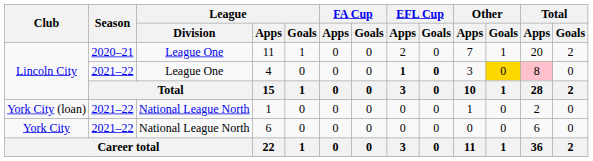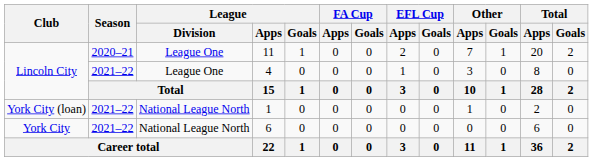(403, 71) bold -> (403, 71) normal
(436, 71) bold -> (436, 71) normal
(503, 71) gold background -> (503, 71) no background
(537, 71) pink background -> (537, 71) no background
